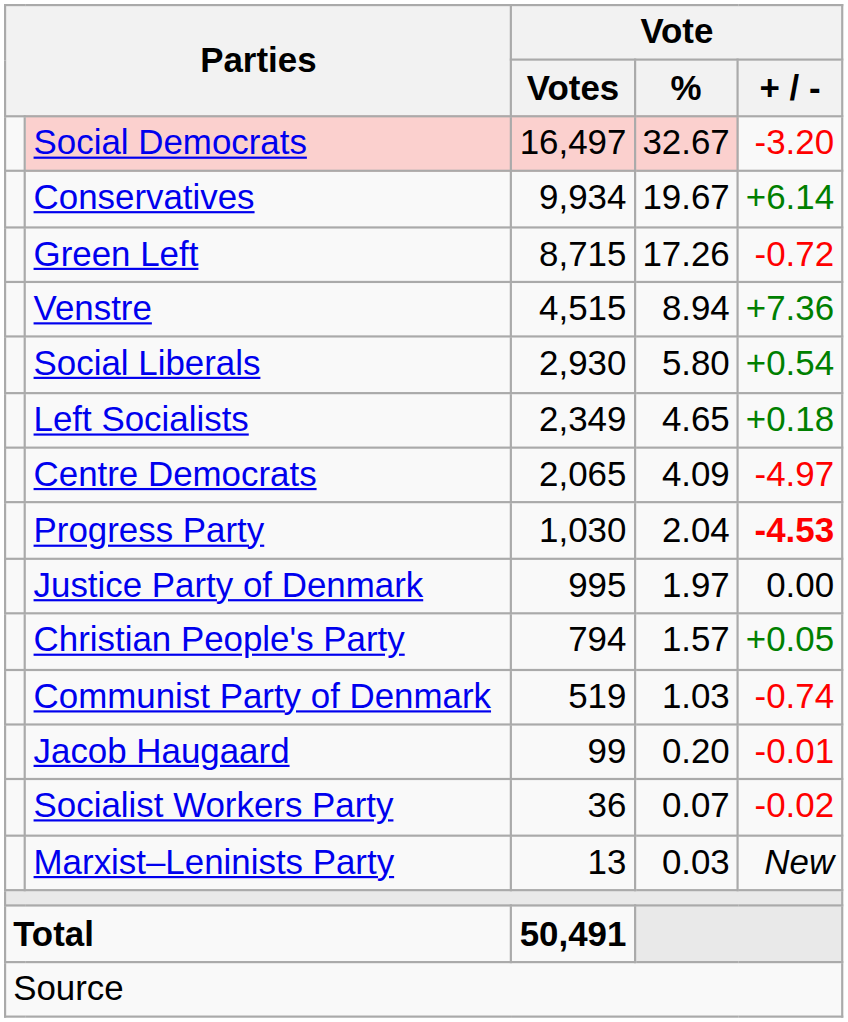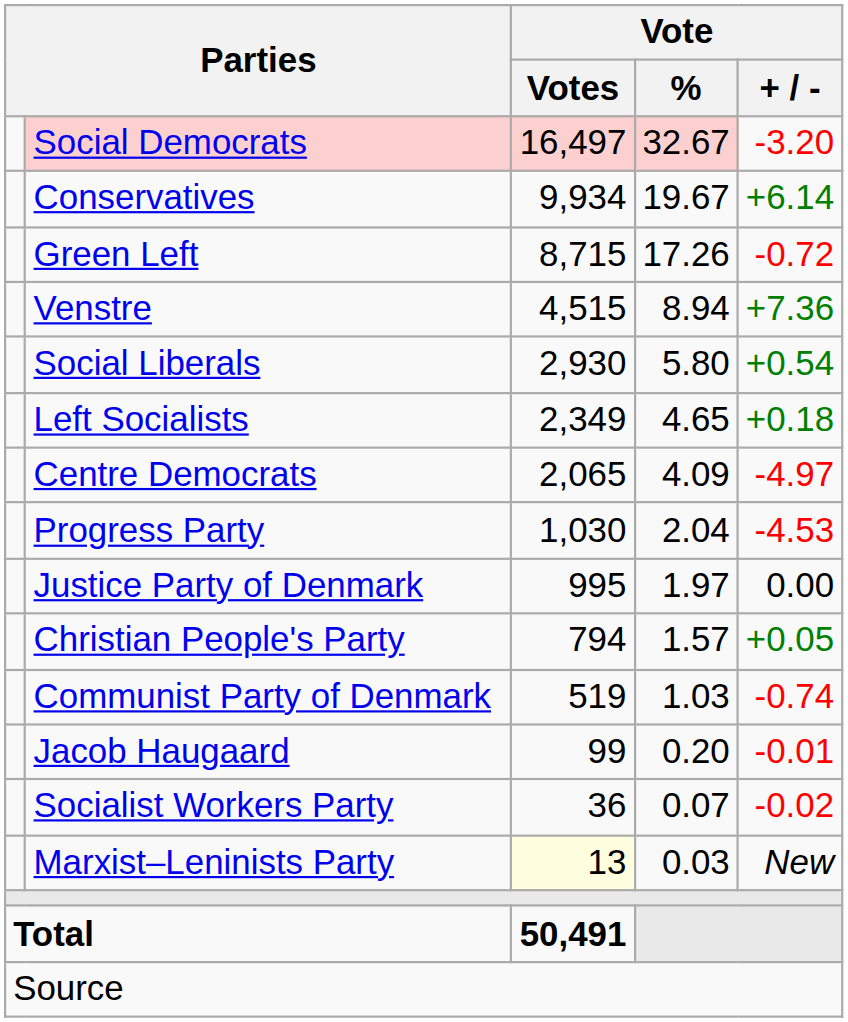(794, 530) bold -> (794, 530) normal
(607, 861) no background -> (607, 861) lightyellow background
